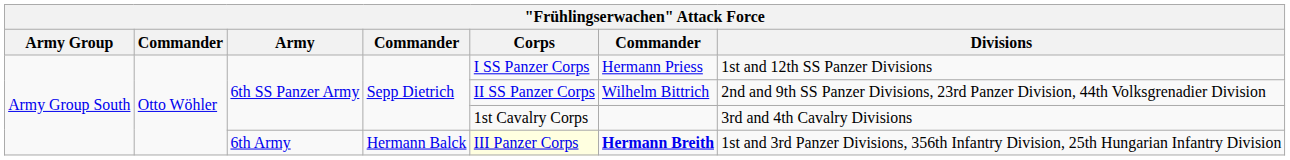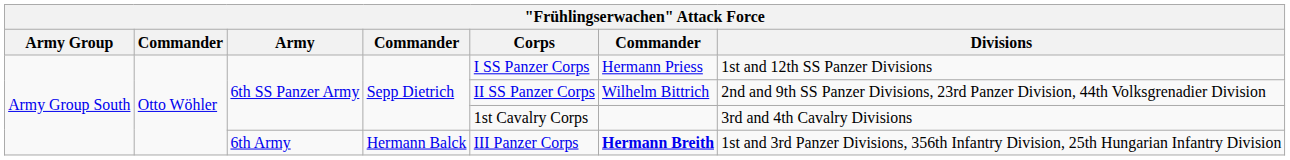(526, 142) lightyellow background -> (526, 142) no background
